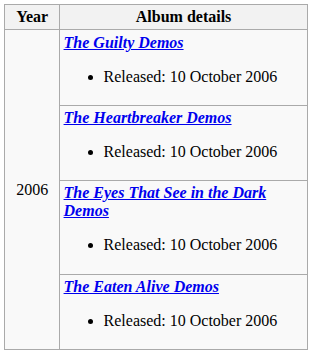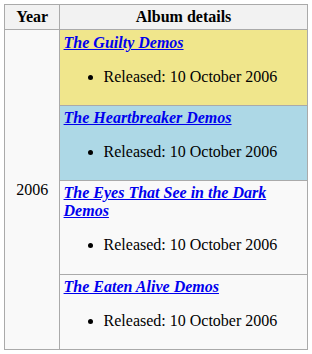(184, 60) no background -> (184, 60) khaki background
(184, 135) no background -> (184, 135) lightblue background
